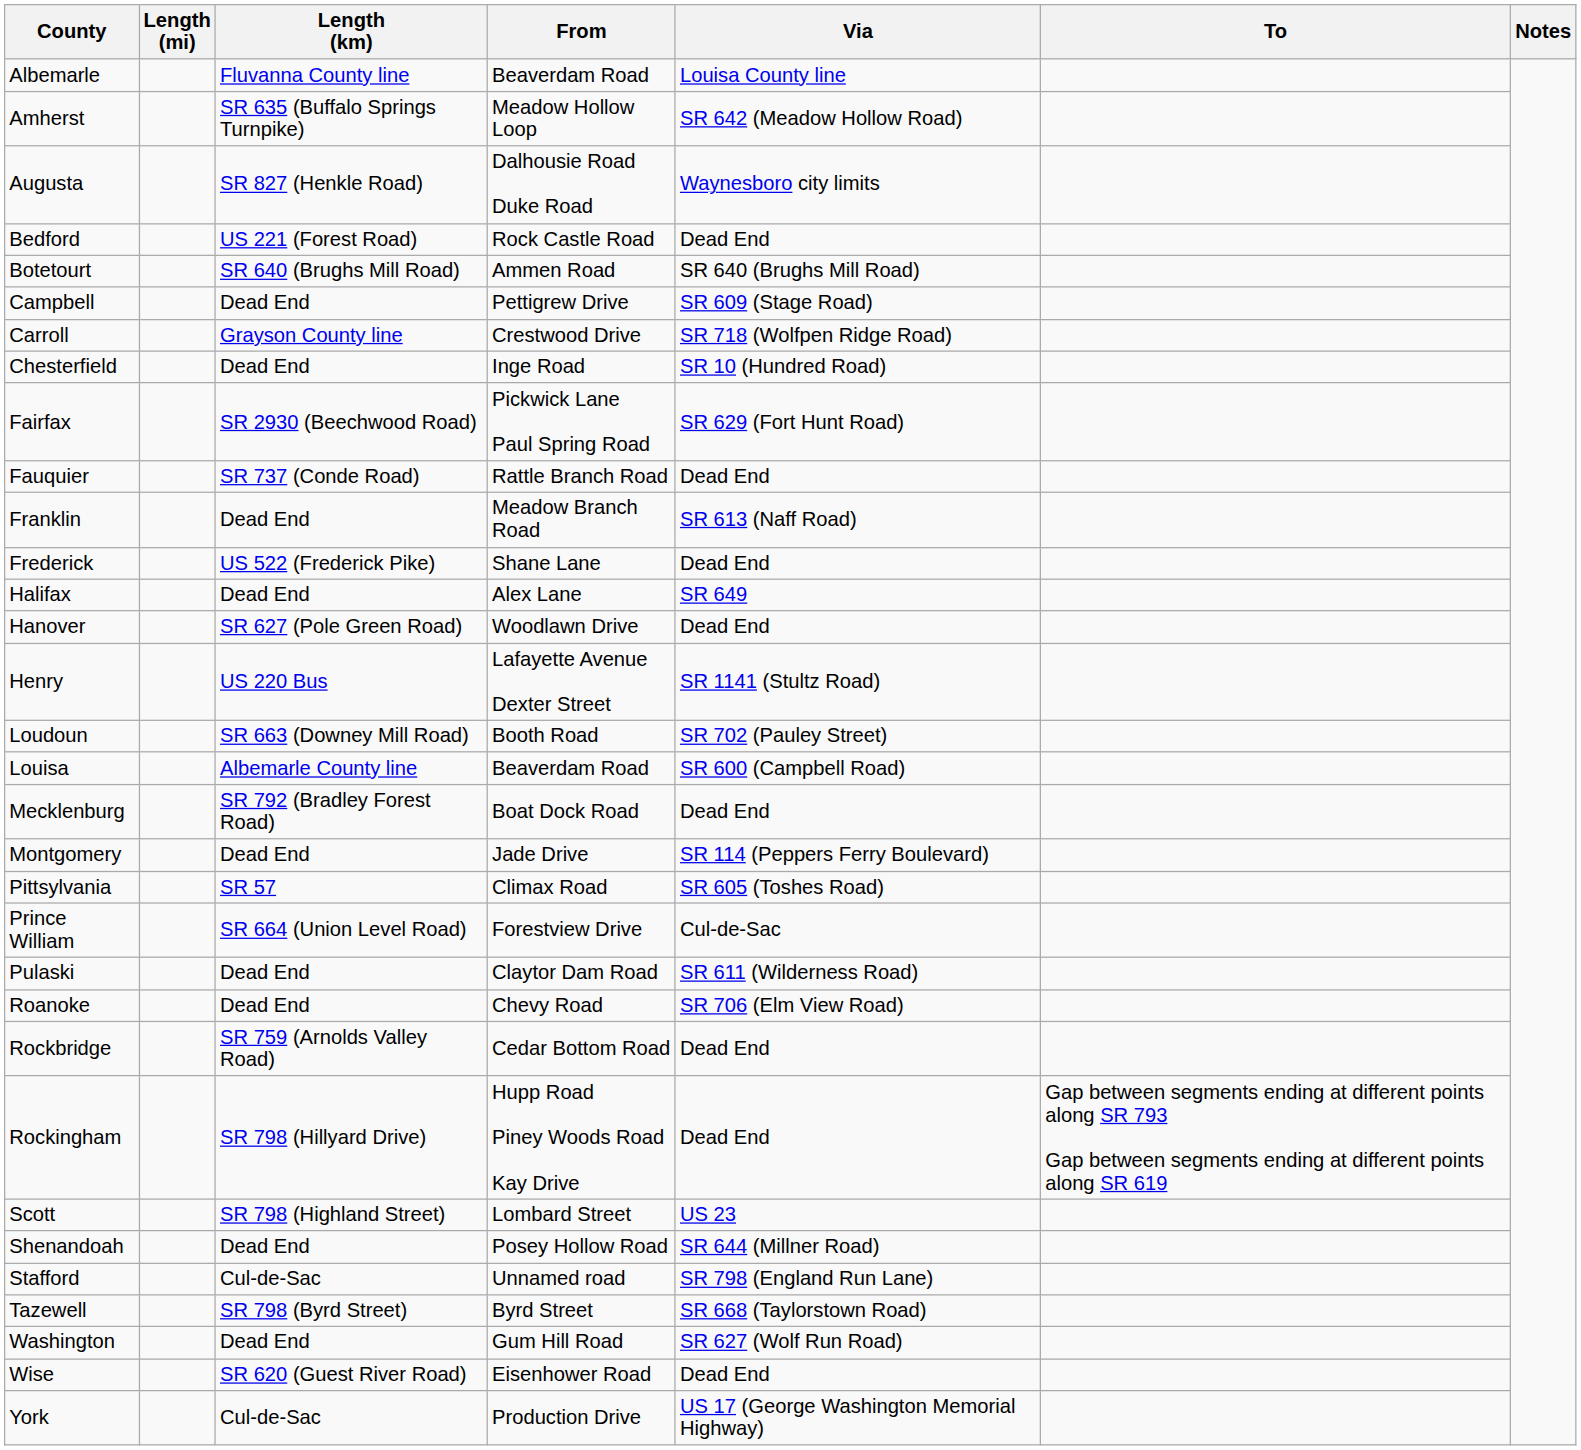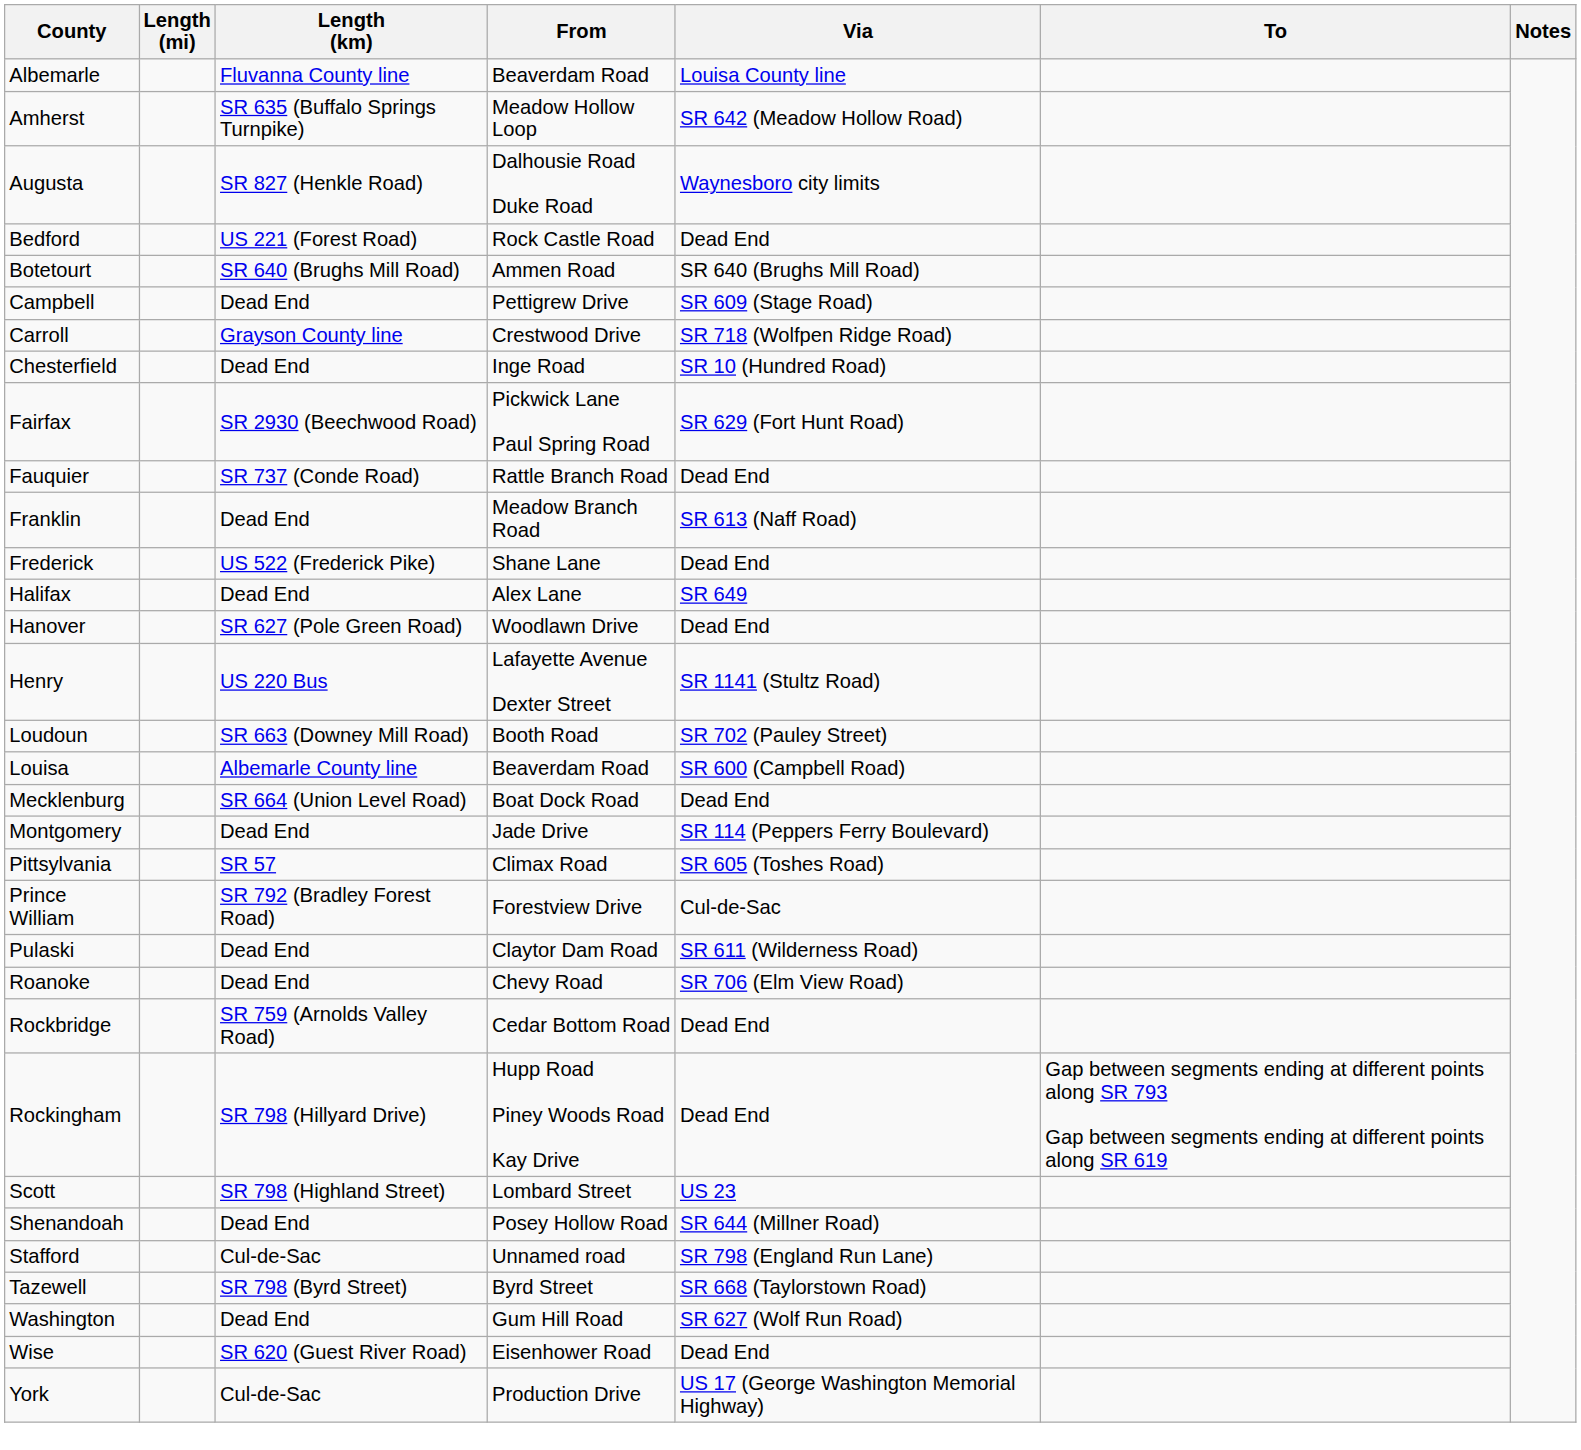(325, 811) SR 792 (Bradley Forest Road) -> (343, 800) SR 664 (Union Level Road)
(343, 930) SR 664 (Union Level Road) -> (325, 907) SR 792 (Bradley Forest Road)
